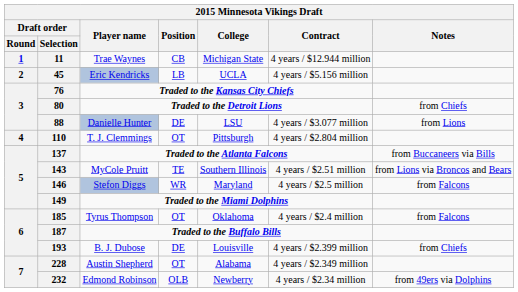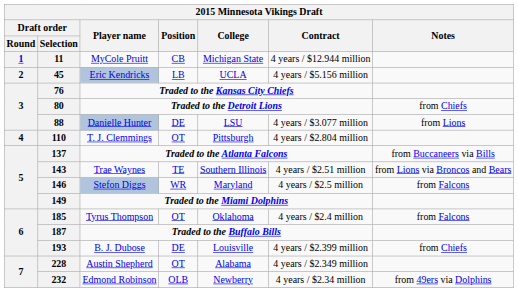(119, 59) Trae Waynes -> (119, 59) MyCole Pruitt
(119, 169) MyCole Pruitt -> (119, 169) Trae Waynes
